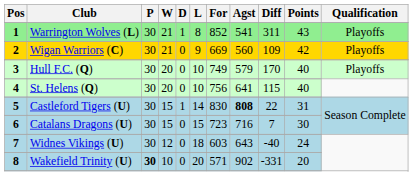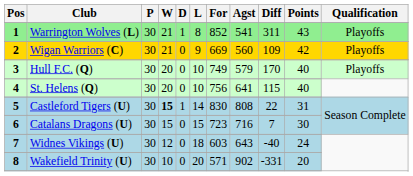(167, 106) normal -> (167, 106) bold
(244, 106) bold -> (244, 106) normal
(150, 161) bold -> (150, 161) normal
